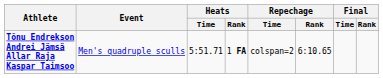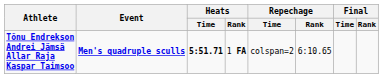(132, 52) normal -> (132, 52) bold
(206, 52) normal -> (206, 52) bold
